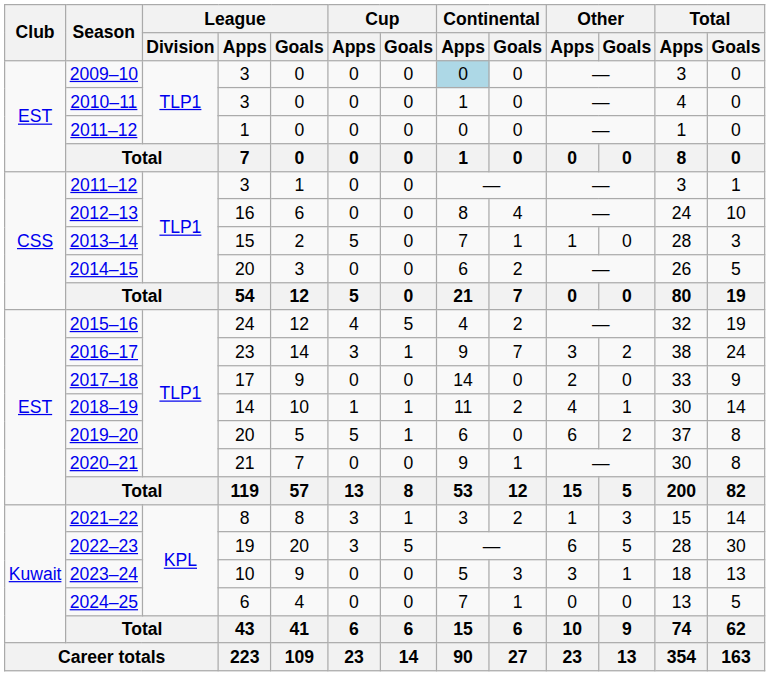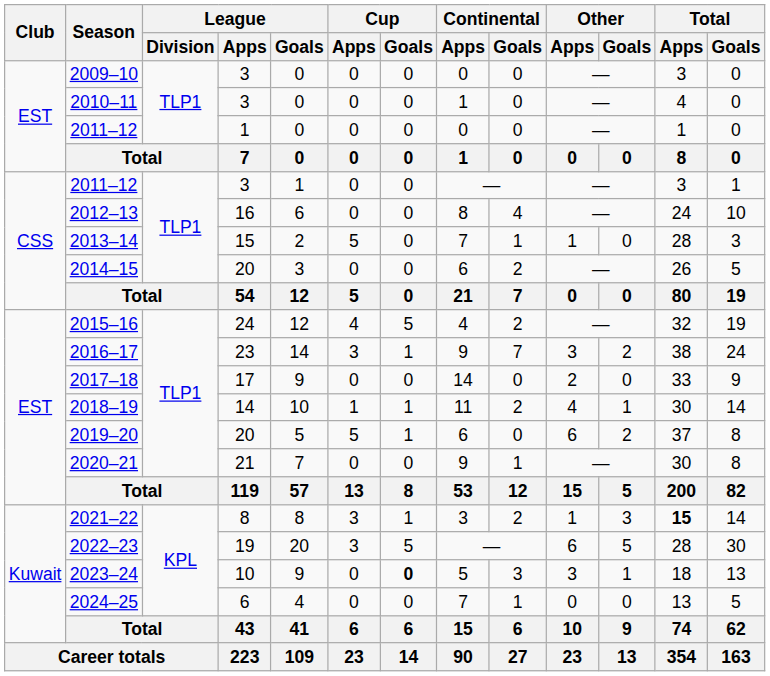(463, 74) lightblue background -> (463, 74) no background
(681, 518) normal -> (681, 518) bold
(408, 574) normal -> (408, 574) bold
